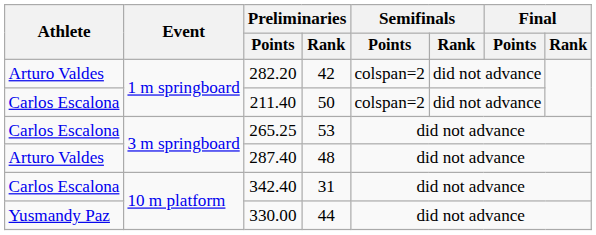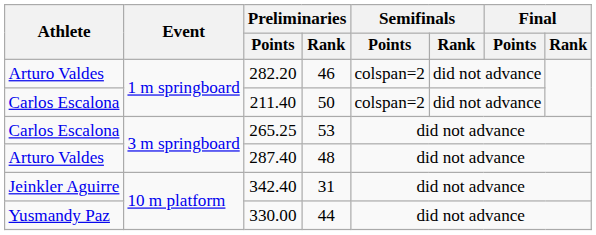(326, 74) 42 -> (326, 74) 46
(64, 187) Carlos Escalona -> (64, 187) Jeinkler Aguirre
